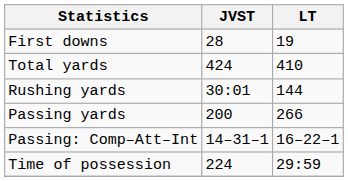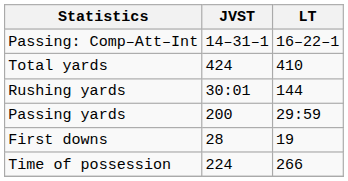rows swapped: (58, 42) <-> (103, 140)
(289, 115) 266 -> (299, 115) 29:59
(299, 164) 29:59 -> (289, 164) 266
